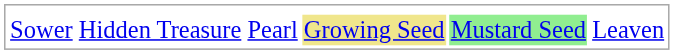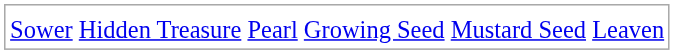(374, 29) khaki background -> (374, 29) no background
(518, 29) lightgreen background -> (518, 29) no background
